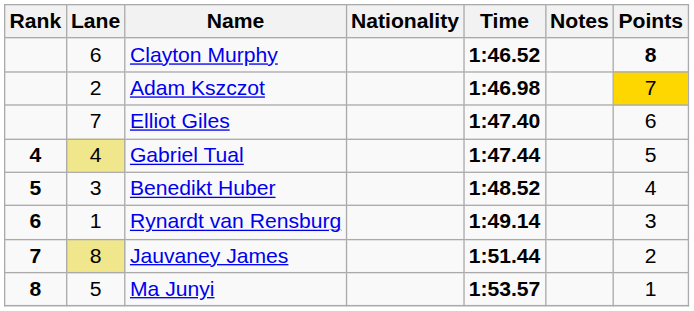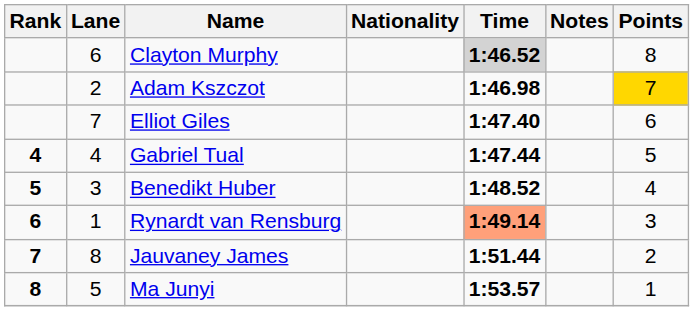(505, 54) no background -> (505, 54) lightgrey background
(651, 54) bold -> (651, 54) normal
(96, 155) khaki background -> (96, 155) no background
(505, 222) no background -> (505, 222) lightsalmon background
(96, 255) khaki background -> (96, 255) no background
